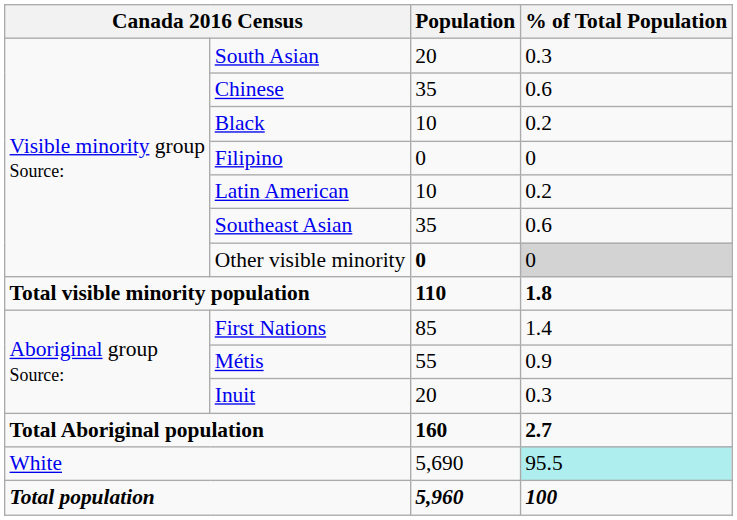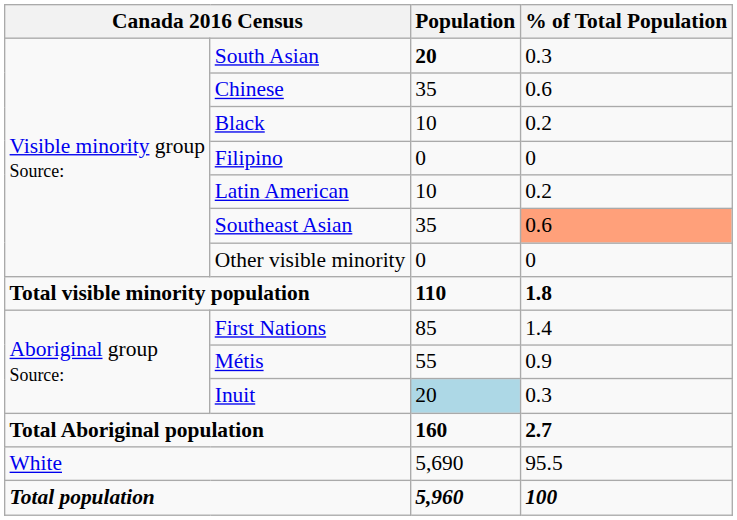(426, 55) normal -> (426, 55) bold
(539, 225) no background -> (539, 225) lightsalmon background
(421, 259) bold -> (421, 259) normal
(530, 259) lightgrey background -> (530, 259) no background
(426, 395) no background -> (426, 395) lightblue background
(544, 463) paleturquoise background -> (544, 463) no background
